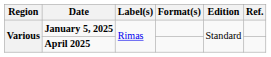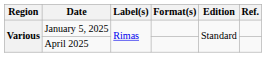(79, 28) bold -> (77, 28) normal
(67, 44) bold -> (67, 44) normal
